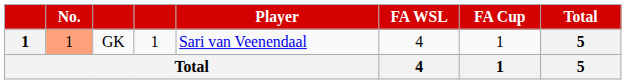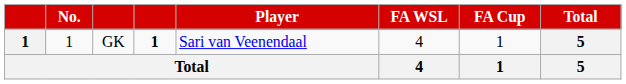(69, 41) lightsalmon background -> (69, 41) no background
(155, 41) normal -> (155, 41) bold
